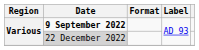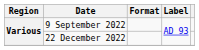(85, 25) bold -> (85, 25) normal
(85, 38) lightgrey background -> (85, 38) no background
